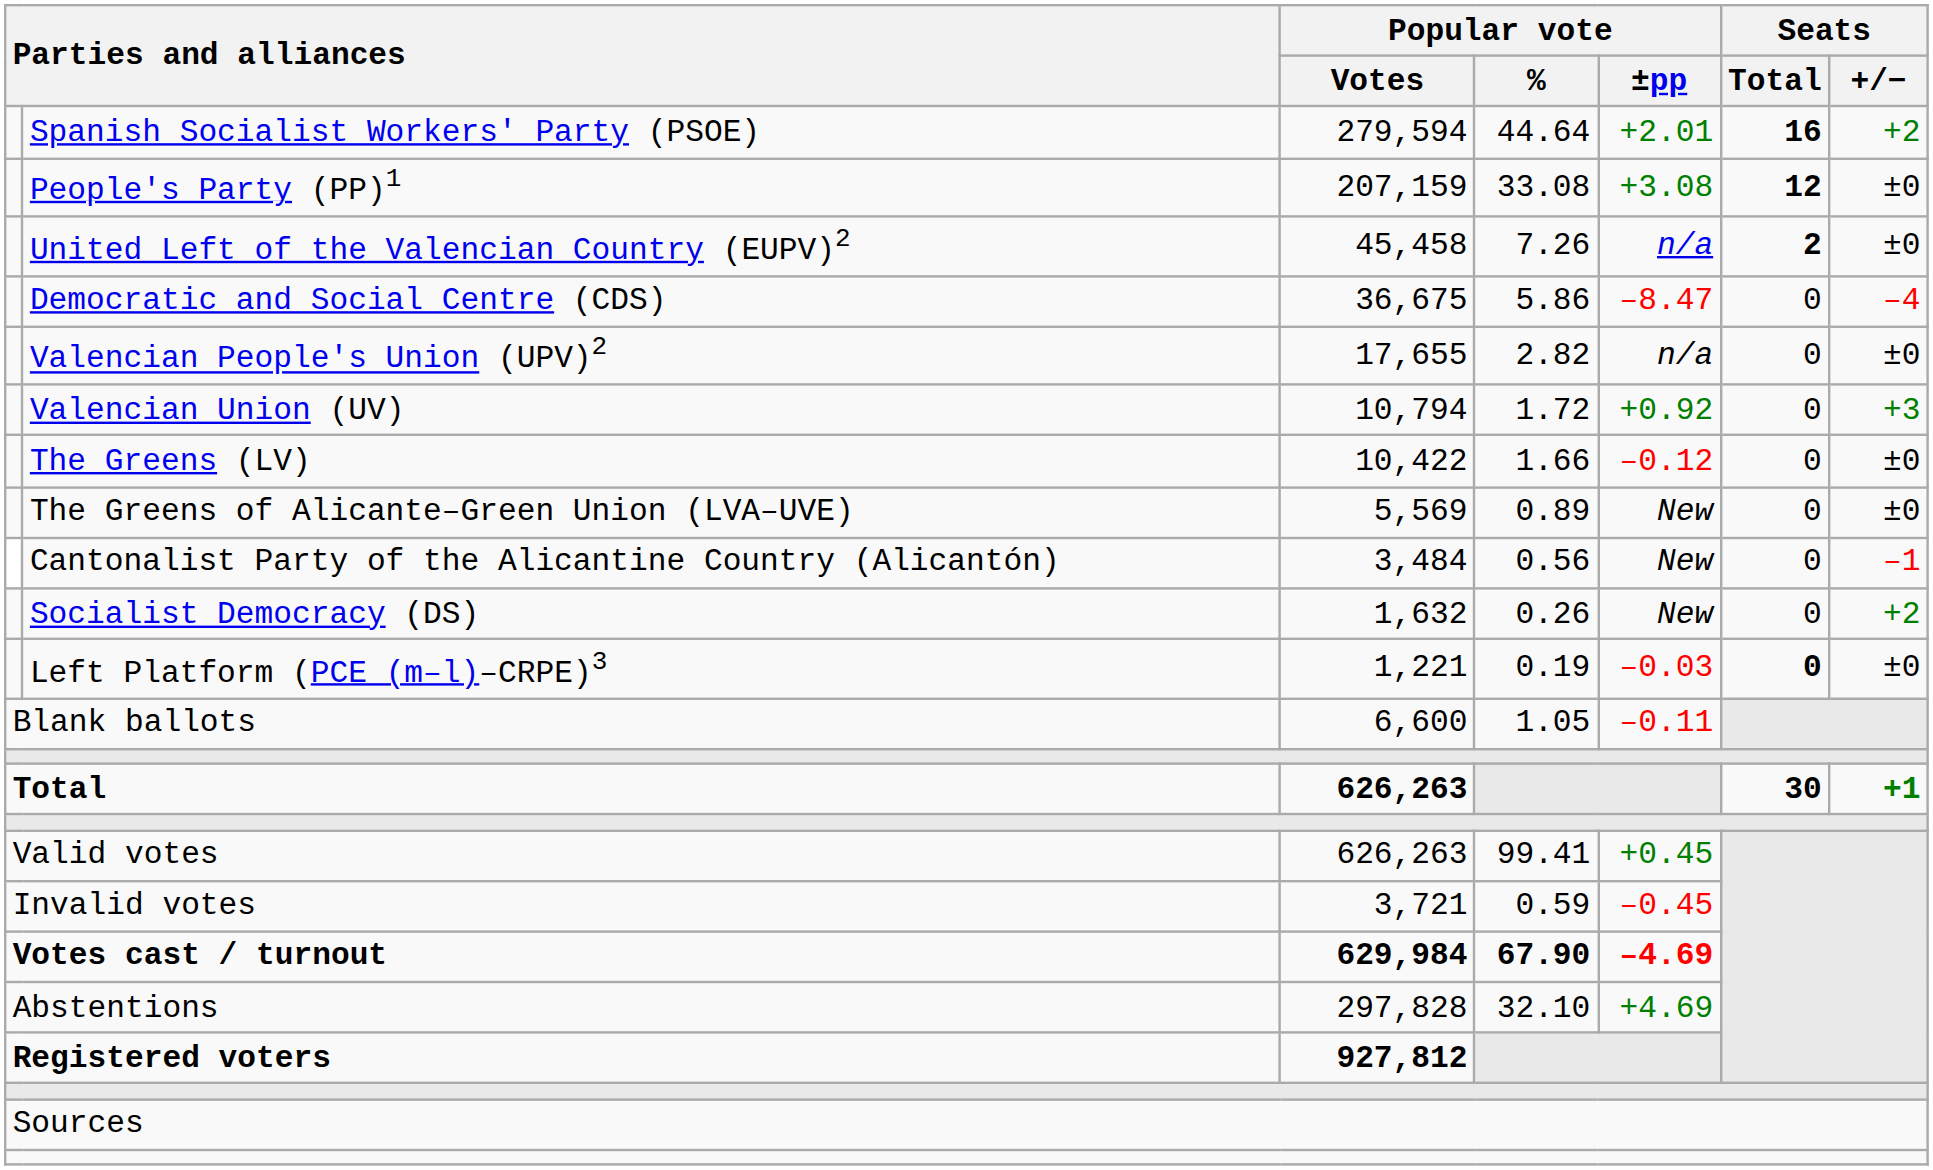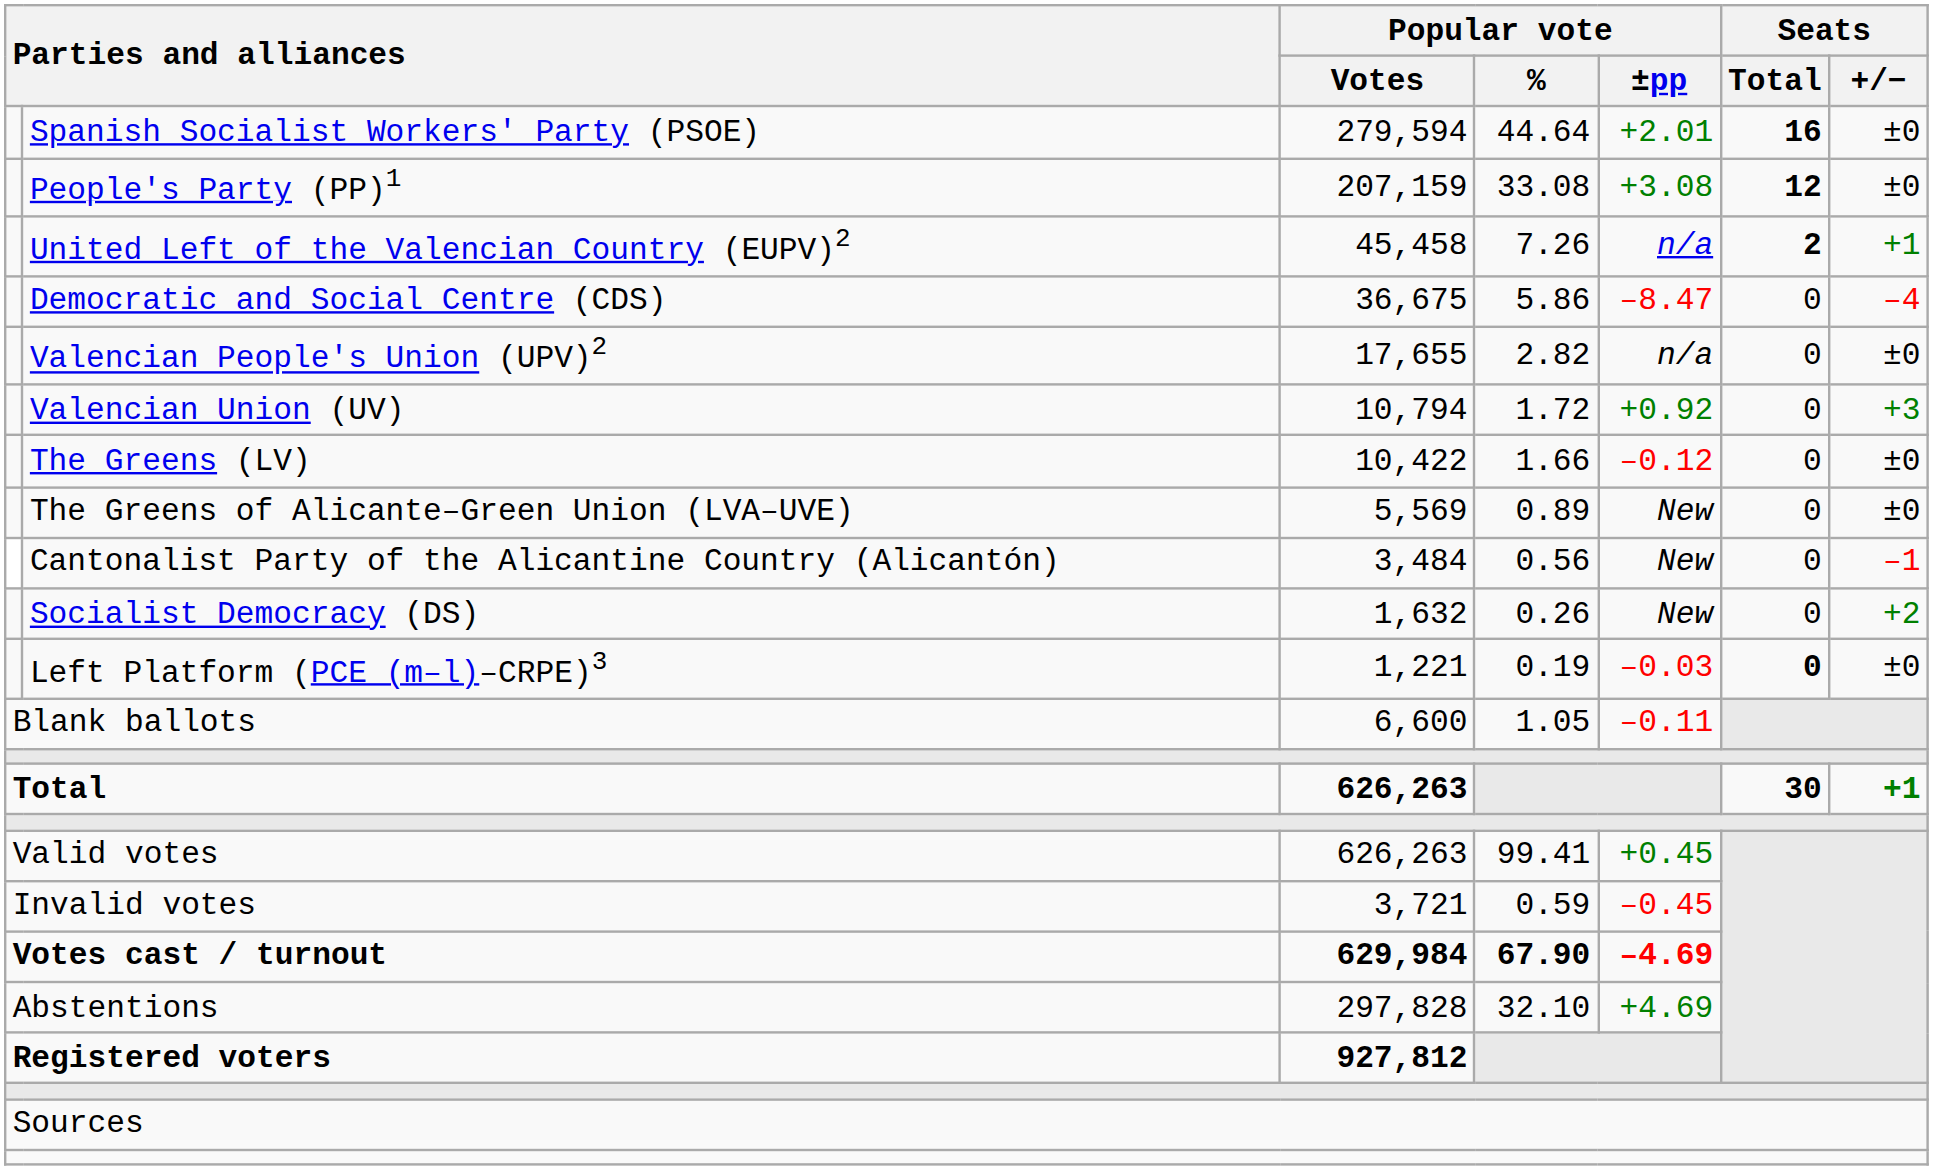(1902, 132) +2 -> (1902, 132) ±0
(1902, 246) ±0 -> (1902, 246) +1
